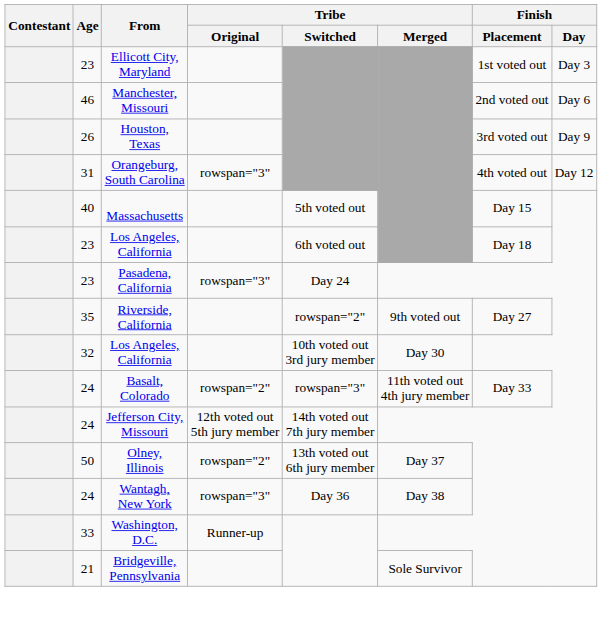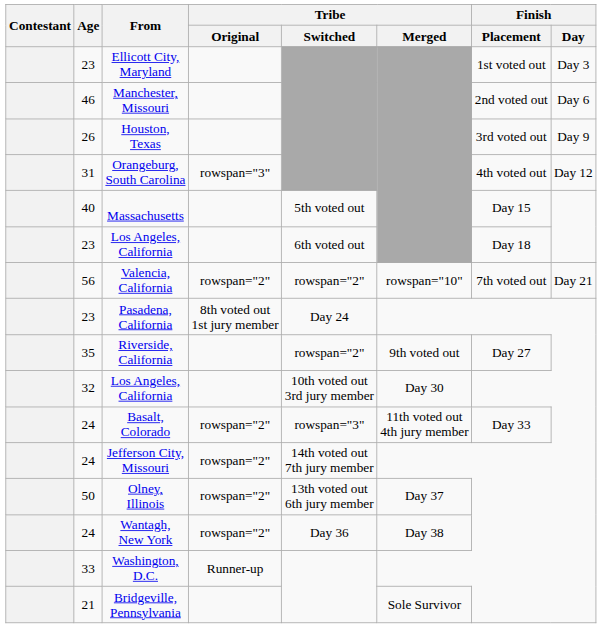+ row: (88, 280)
(235, 280) rowspan="3" -> (235, 316) 8th voted out 1st jury member
(235, 424) 12th voted out 5th jury member -> (235, 460) rowspan="2"
(235, 496) rowspan="3" -> (235, 532) rowspan="2"
